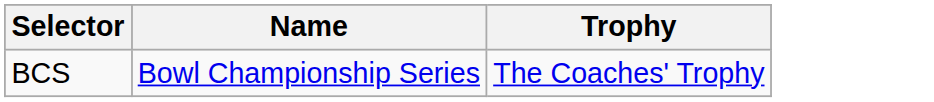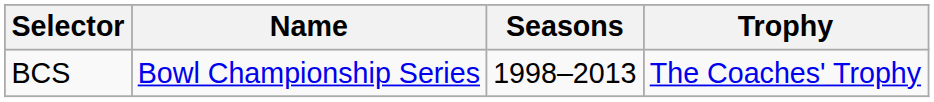+ column: (565, 27)
